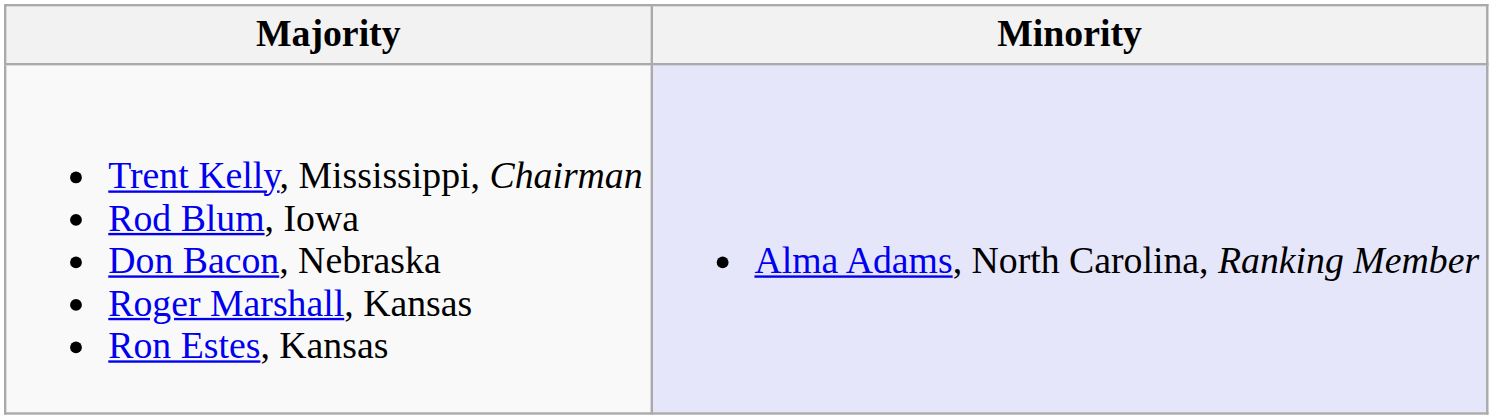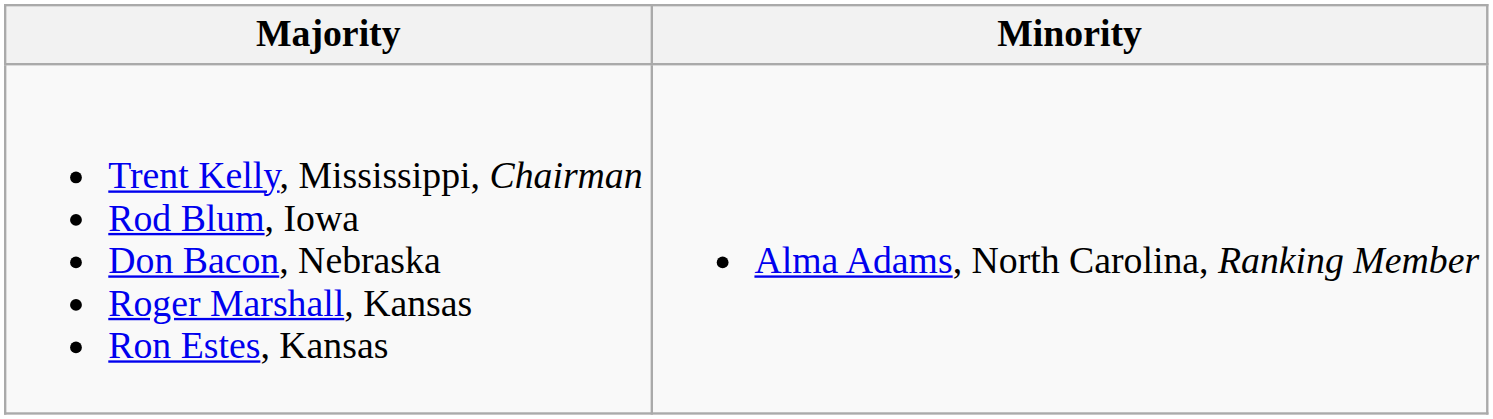(1070, 260) lavender background -> (1070, 260) no background
